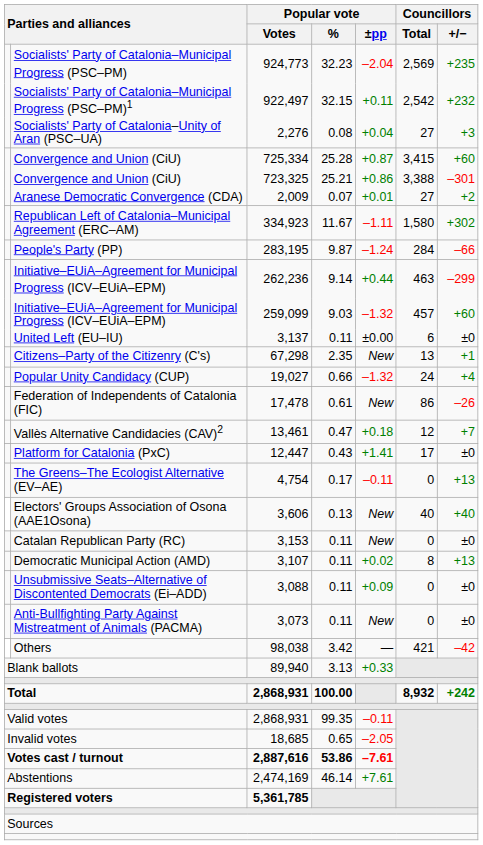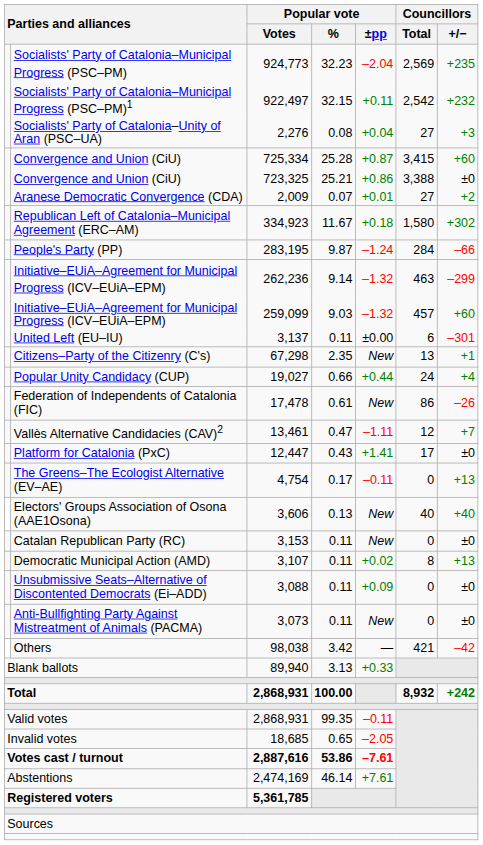(461, 179) –301 -> (468, 179) ±0
(378, 222) –1.11 -> (377, 222) +0.18
(377, 279) +0.44 -> (378, 279) –1.32
(468, 337) ±0 -> (461, 337) –301
(378, 376) –1.32 -> (377, 376) +0.44
(377, 432) +0.18 -> (378, 432) –1.11
